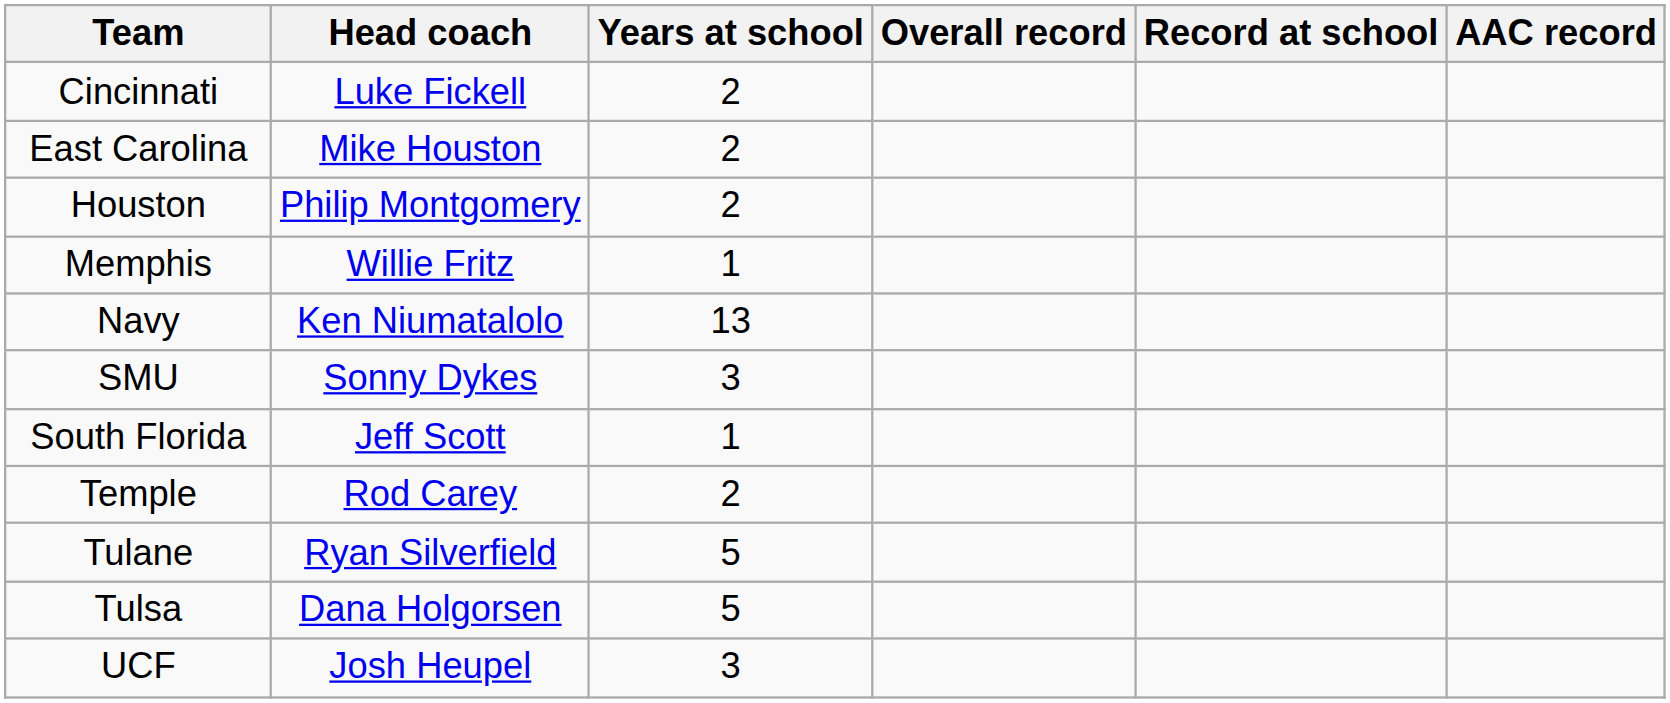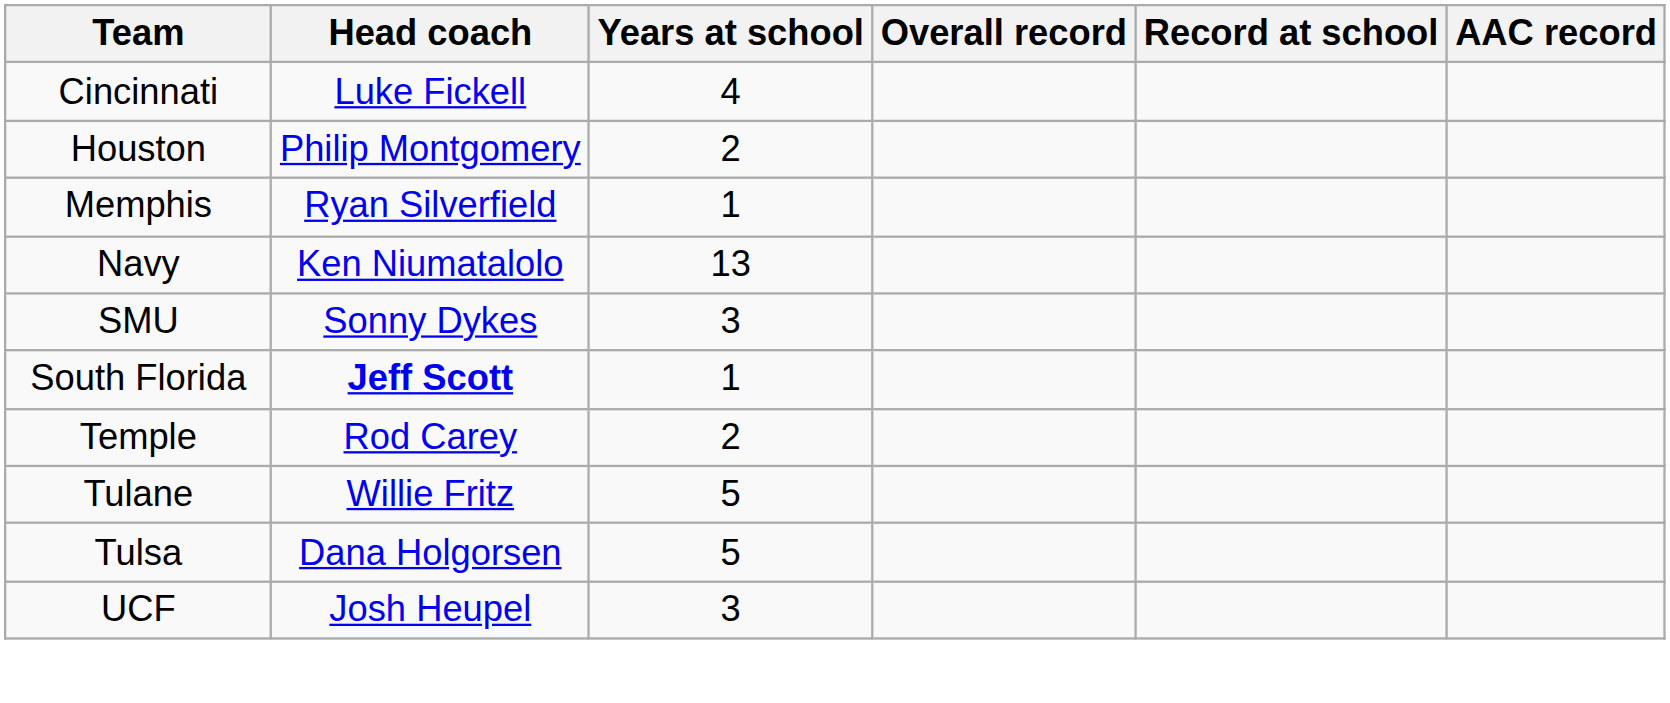(731, 90) 2 -> (731, 90) 4
- row: (138, 148)
(430, 263) Willie Fritz -> (430, 206) Ryan Silverfield
(430, 436) normal -> (430, 378) bold
(430, 551) Ryan Silverfield -> (430, 494) Willie Fritz
